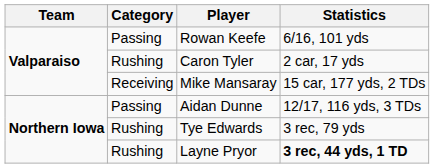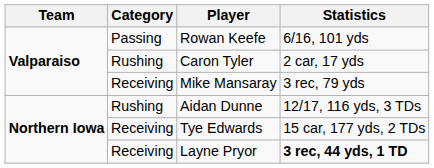(354, 83) 15 car, 177 yds, 2 TDs -> (324, 83) 3 rec, 79 yds
(136, 106) Passing -> (137, 106) Rushing
(137, 128) Rushing -> (142, 128) Receiving
(324, 128) 3 rec, 79 yds -> (354, 128) 15 car, 177 yds, 2 TDs
(137, 151) Rushing -> (142, 151) Receiving
